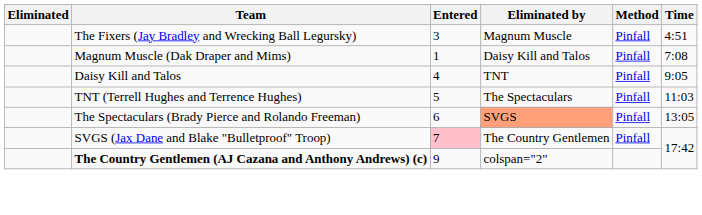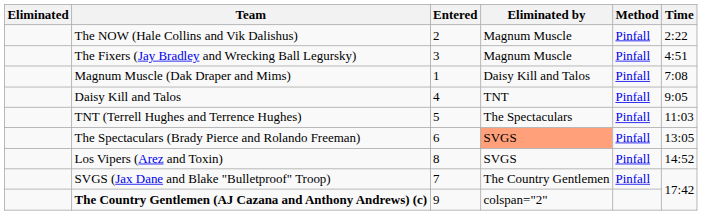+ row: (186, 35)
+ row: (149, 158)
(436, 138) pink background -> (436, 179) no background
